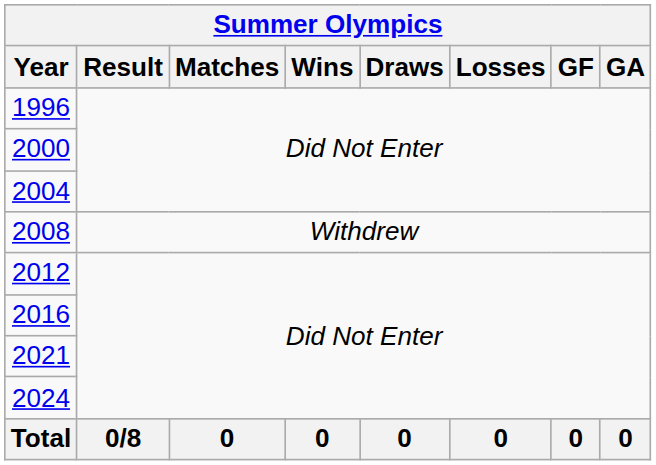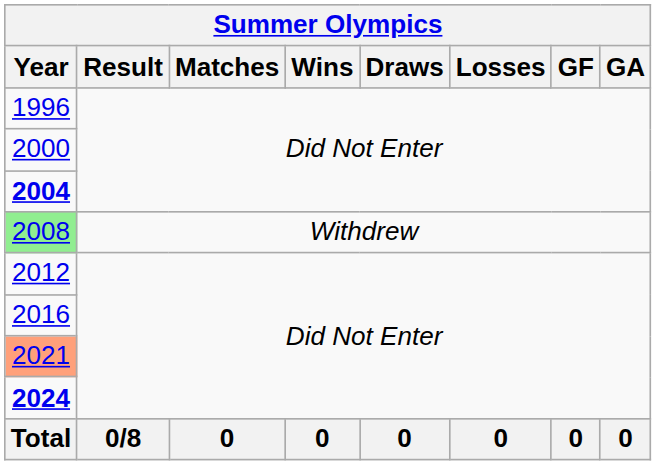(41, 190) normal -> (41, 190) bold
(41, 231) no background -> (41, 231) lightgreen background
(41, 356) no background -> (41, 356) lightsalmon background
(41, 397) normal -> (41, 397) bold
